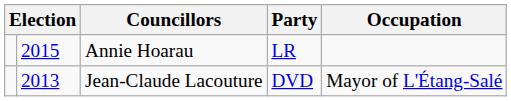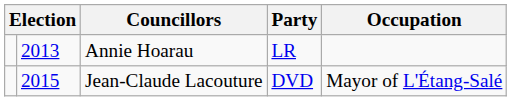(40, 50) 2015 -> (40, 50) 2013
(40, 80) 2013 -> (40, 80) 2015
